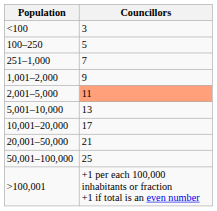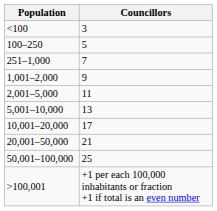(87, 93) lightsalmon background -> (87, 93) no background
